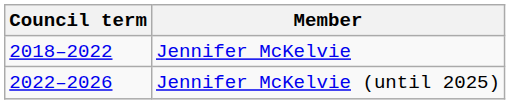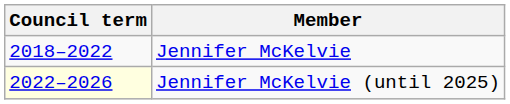(61, 83) no background -> (61, 83) lightyellow background
